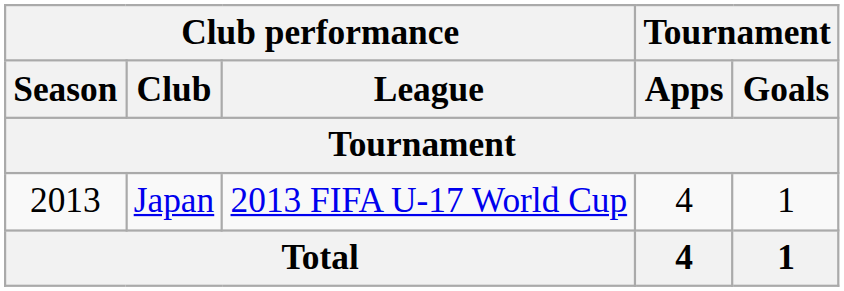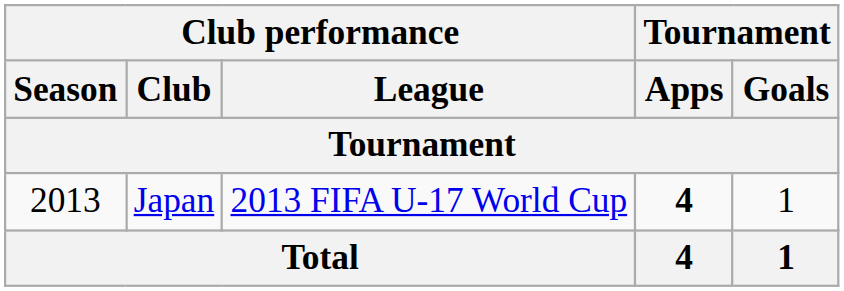(684, 200) normal -> (684, 200) bold
